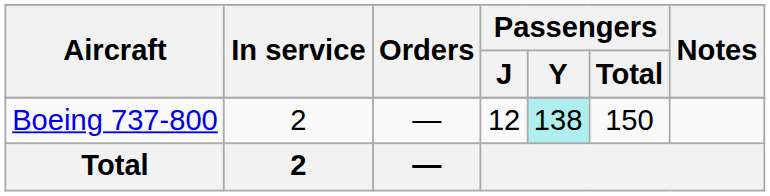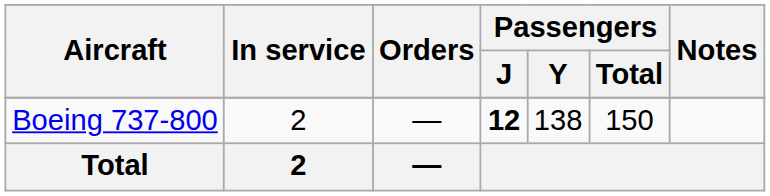(504, 119) normal -> (504, 119) bold
(558, 119) paleturquoise background -> (558, 119) no background
